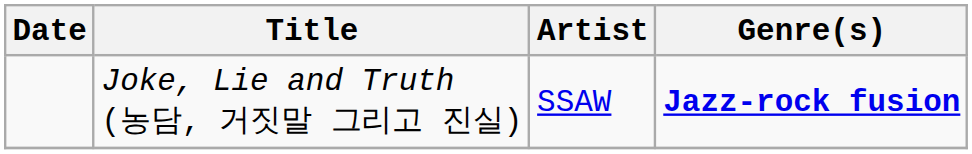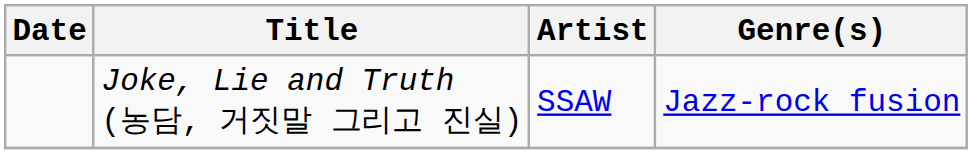(812, 102) bold -> (812, 102) normal
